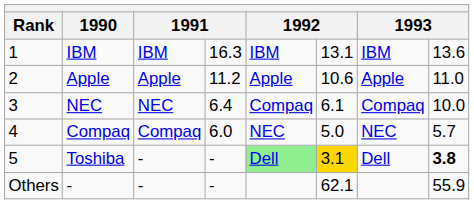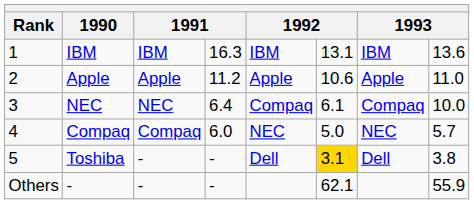(264, 158) lightgreen background -> (264, 158) no background
(444, 158) bold -> (444, 158) normal
